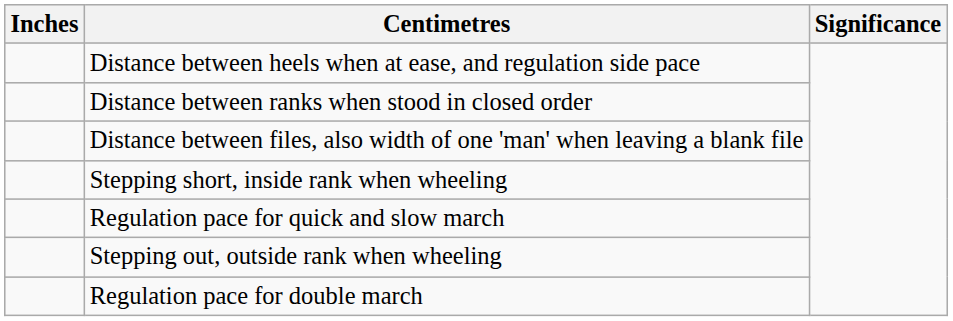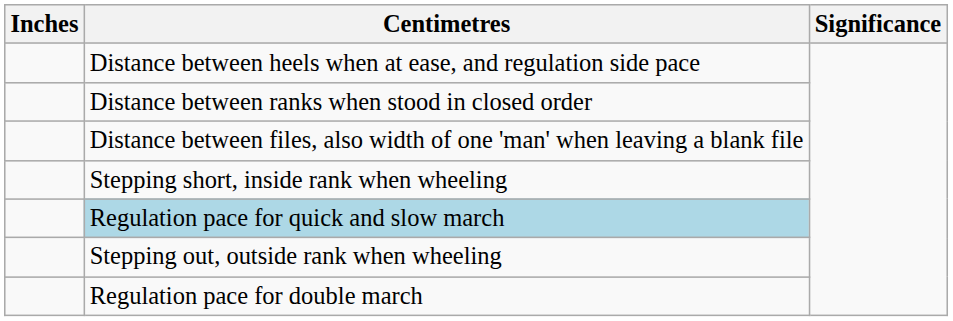(297, 218) no background -> (297, 218) lightblue background
